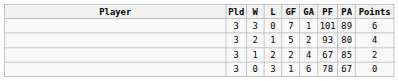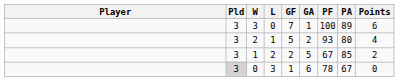(328, 26) 101 -> (328, 26) 100
(309, 55) 4 -> (309, 55) 5
(236, 69) no background -> (236, 69) lightgrey background
